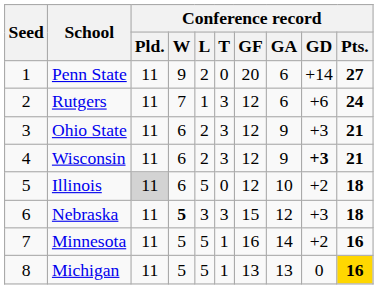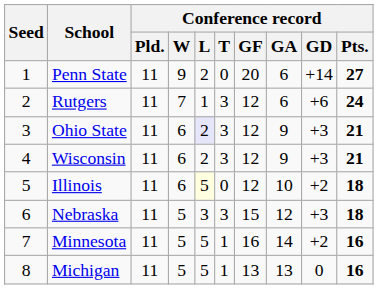(204, 130) no background -> (204, 130) lavender background
(319, 158) bold -> (319, 158) normal
(150, 185) lightgrey background -> (150, 185) no background
(204, 185) no background -> (204, 185) lightyellow background
(182, 213) bold -> (182, 213) normal
(355, 269) gold background -> (355, 269) no background
